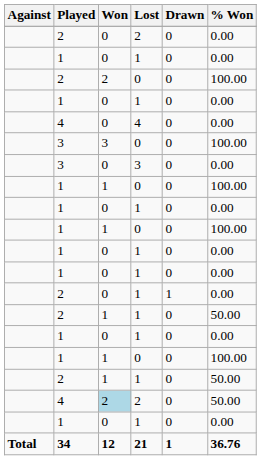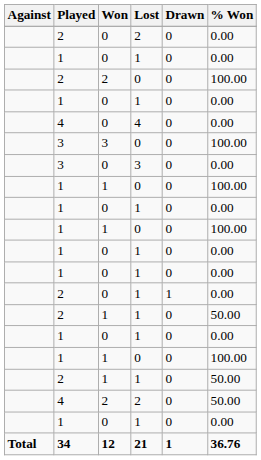(105, 400) lightblue background -> (105, 400) no background
